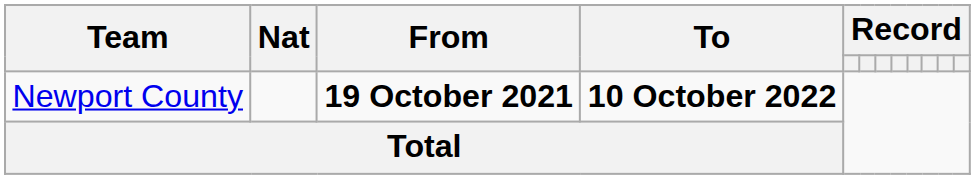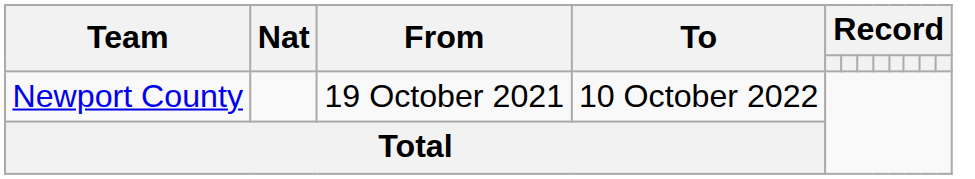(449, 95) bold -> (444, 95) normal
(712, 95) bold -> (699, 95) normal
